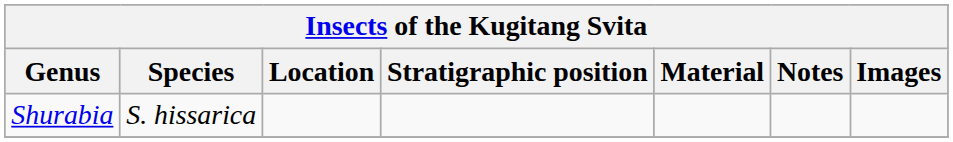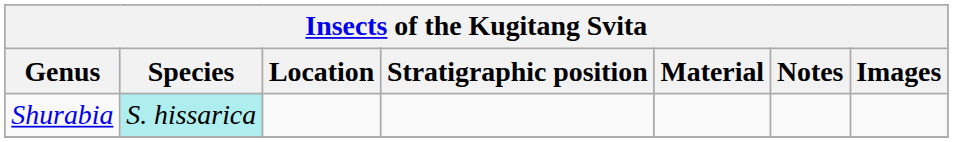(191, 114) no background -> (191, 114) paleturquoise background
